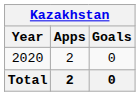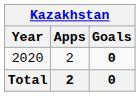(112, 59) normal -> (112, 59) bold
